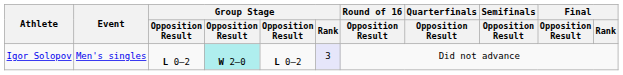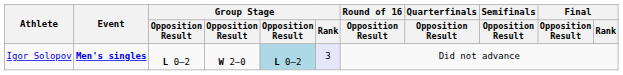(111, 56) normal -> (111, 56) bold
(232, 62) paleturquoise background -> (232, 62) no background
(288, 62) no background -> (288, 62) lightblue background
